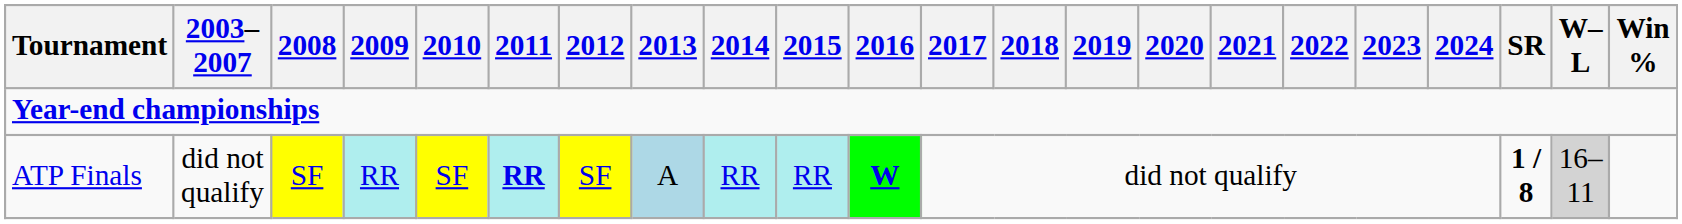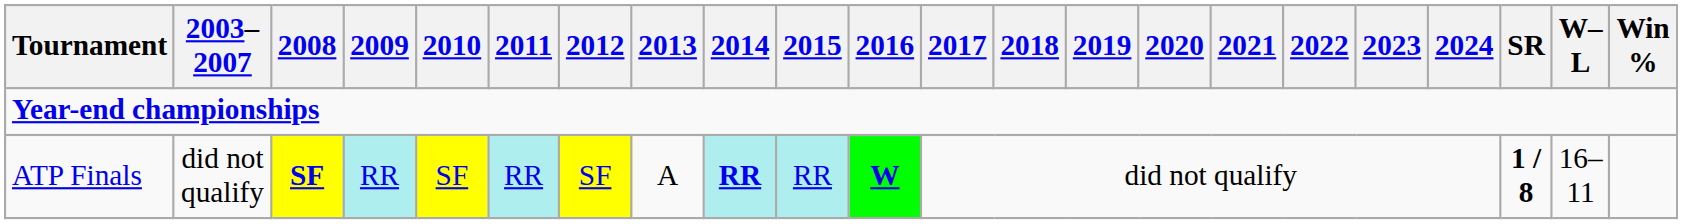(307, 175) normal -> (307, 175) bold
(524, 175) bold -> (524, 175) normal
(668, 175) lightblue background -> (668, 175) no background
(740, 175) normal -> (740, 175) bold
(1581, 175) lightgrey background -> (1581, 175) no background
